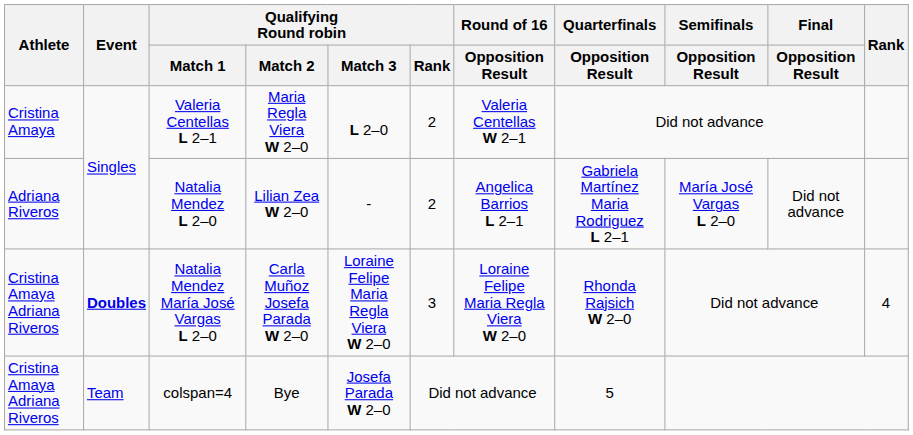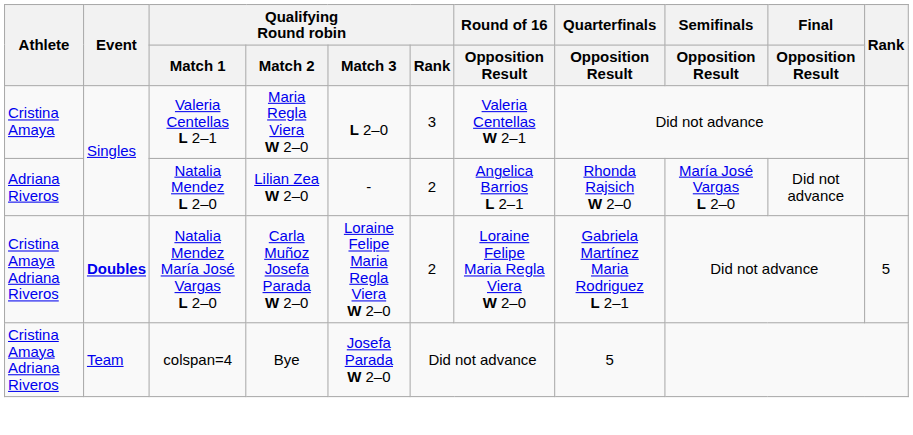(432, 122) 2 -> (432, 122) 3
(610, 204) Gabriela Martínez Maria Rodriguez L 2–1 -> (610, 188) Rhonda Rajsich W 2–0
(432, 303) 3 -> (432, 269) 2
(610, 303) Rhonda Rajsich W 2–0 -> (610, 269) Gabriela Martínez Maria Rodriguez L 2–1
(886, 303) 4 -> (886, 269) 5
